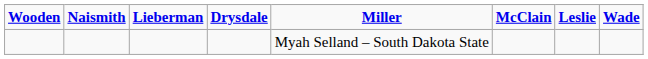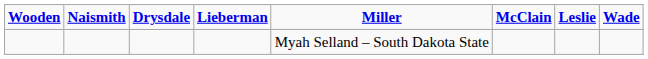columns swapped: (168, 17) <-> (239, 17)
